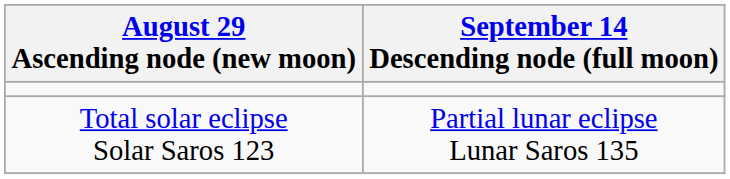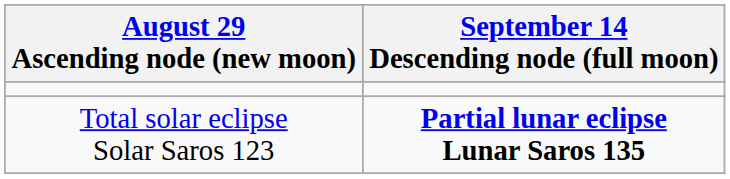(544, 134) normal -> (544, 134) bold
